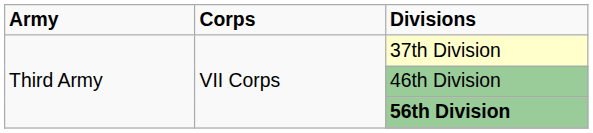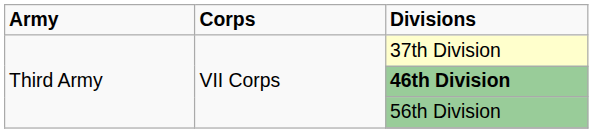(445, 81) normal -> (450, 81) bold
(450, 111) bold -> (445, 111) normal
